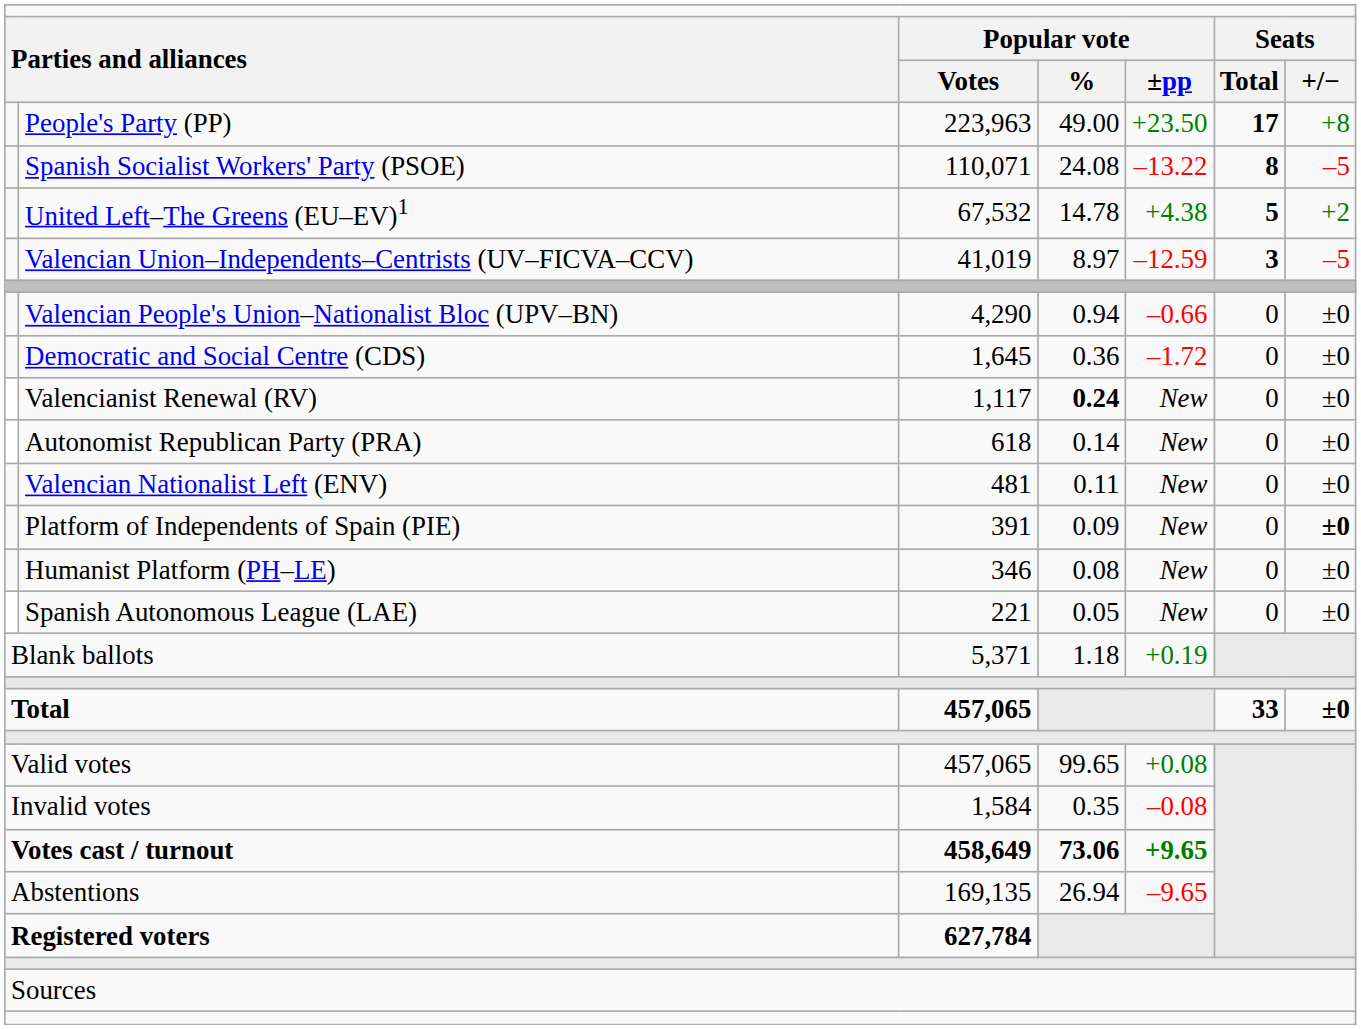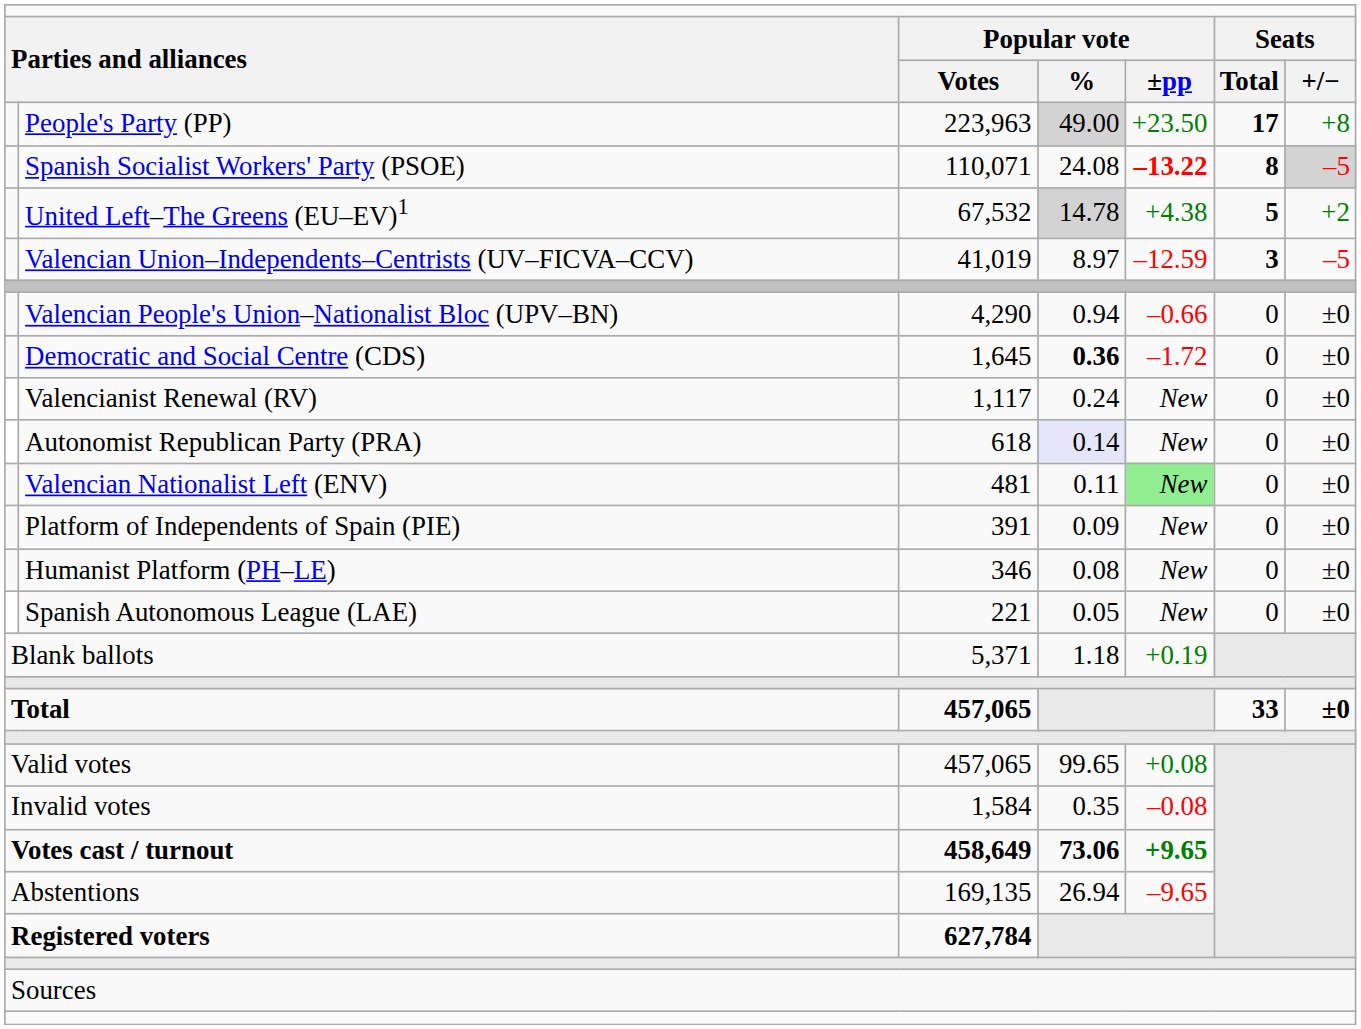(1089, 123) no background -> (1089, 123) lightgrey background
(1170, 166) normal -> (1170, 166) bold
(1336, 166) no background -> (1336, 166) lightgrey background
(1089, 212) no background -> (1089, 212) lightgrey background
(1096, 356) normal -> (1096, 356) bold
(1096, 398) bold -> (1096, 398) normal
(1096, 441) no background -> (1096, 441) lavender background
(1184, 484) no background -> (1184, 484) lightgreen background
(1336, 526) bold -> (1336, 526) normal
